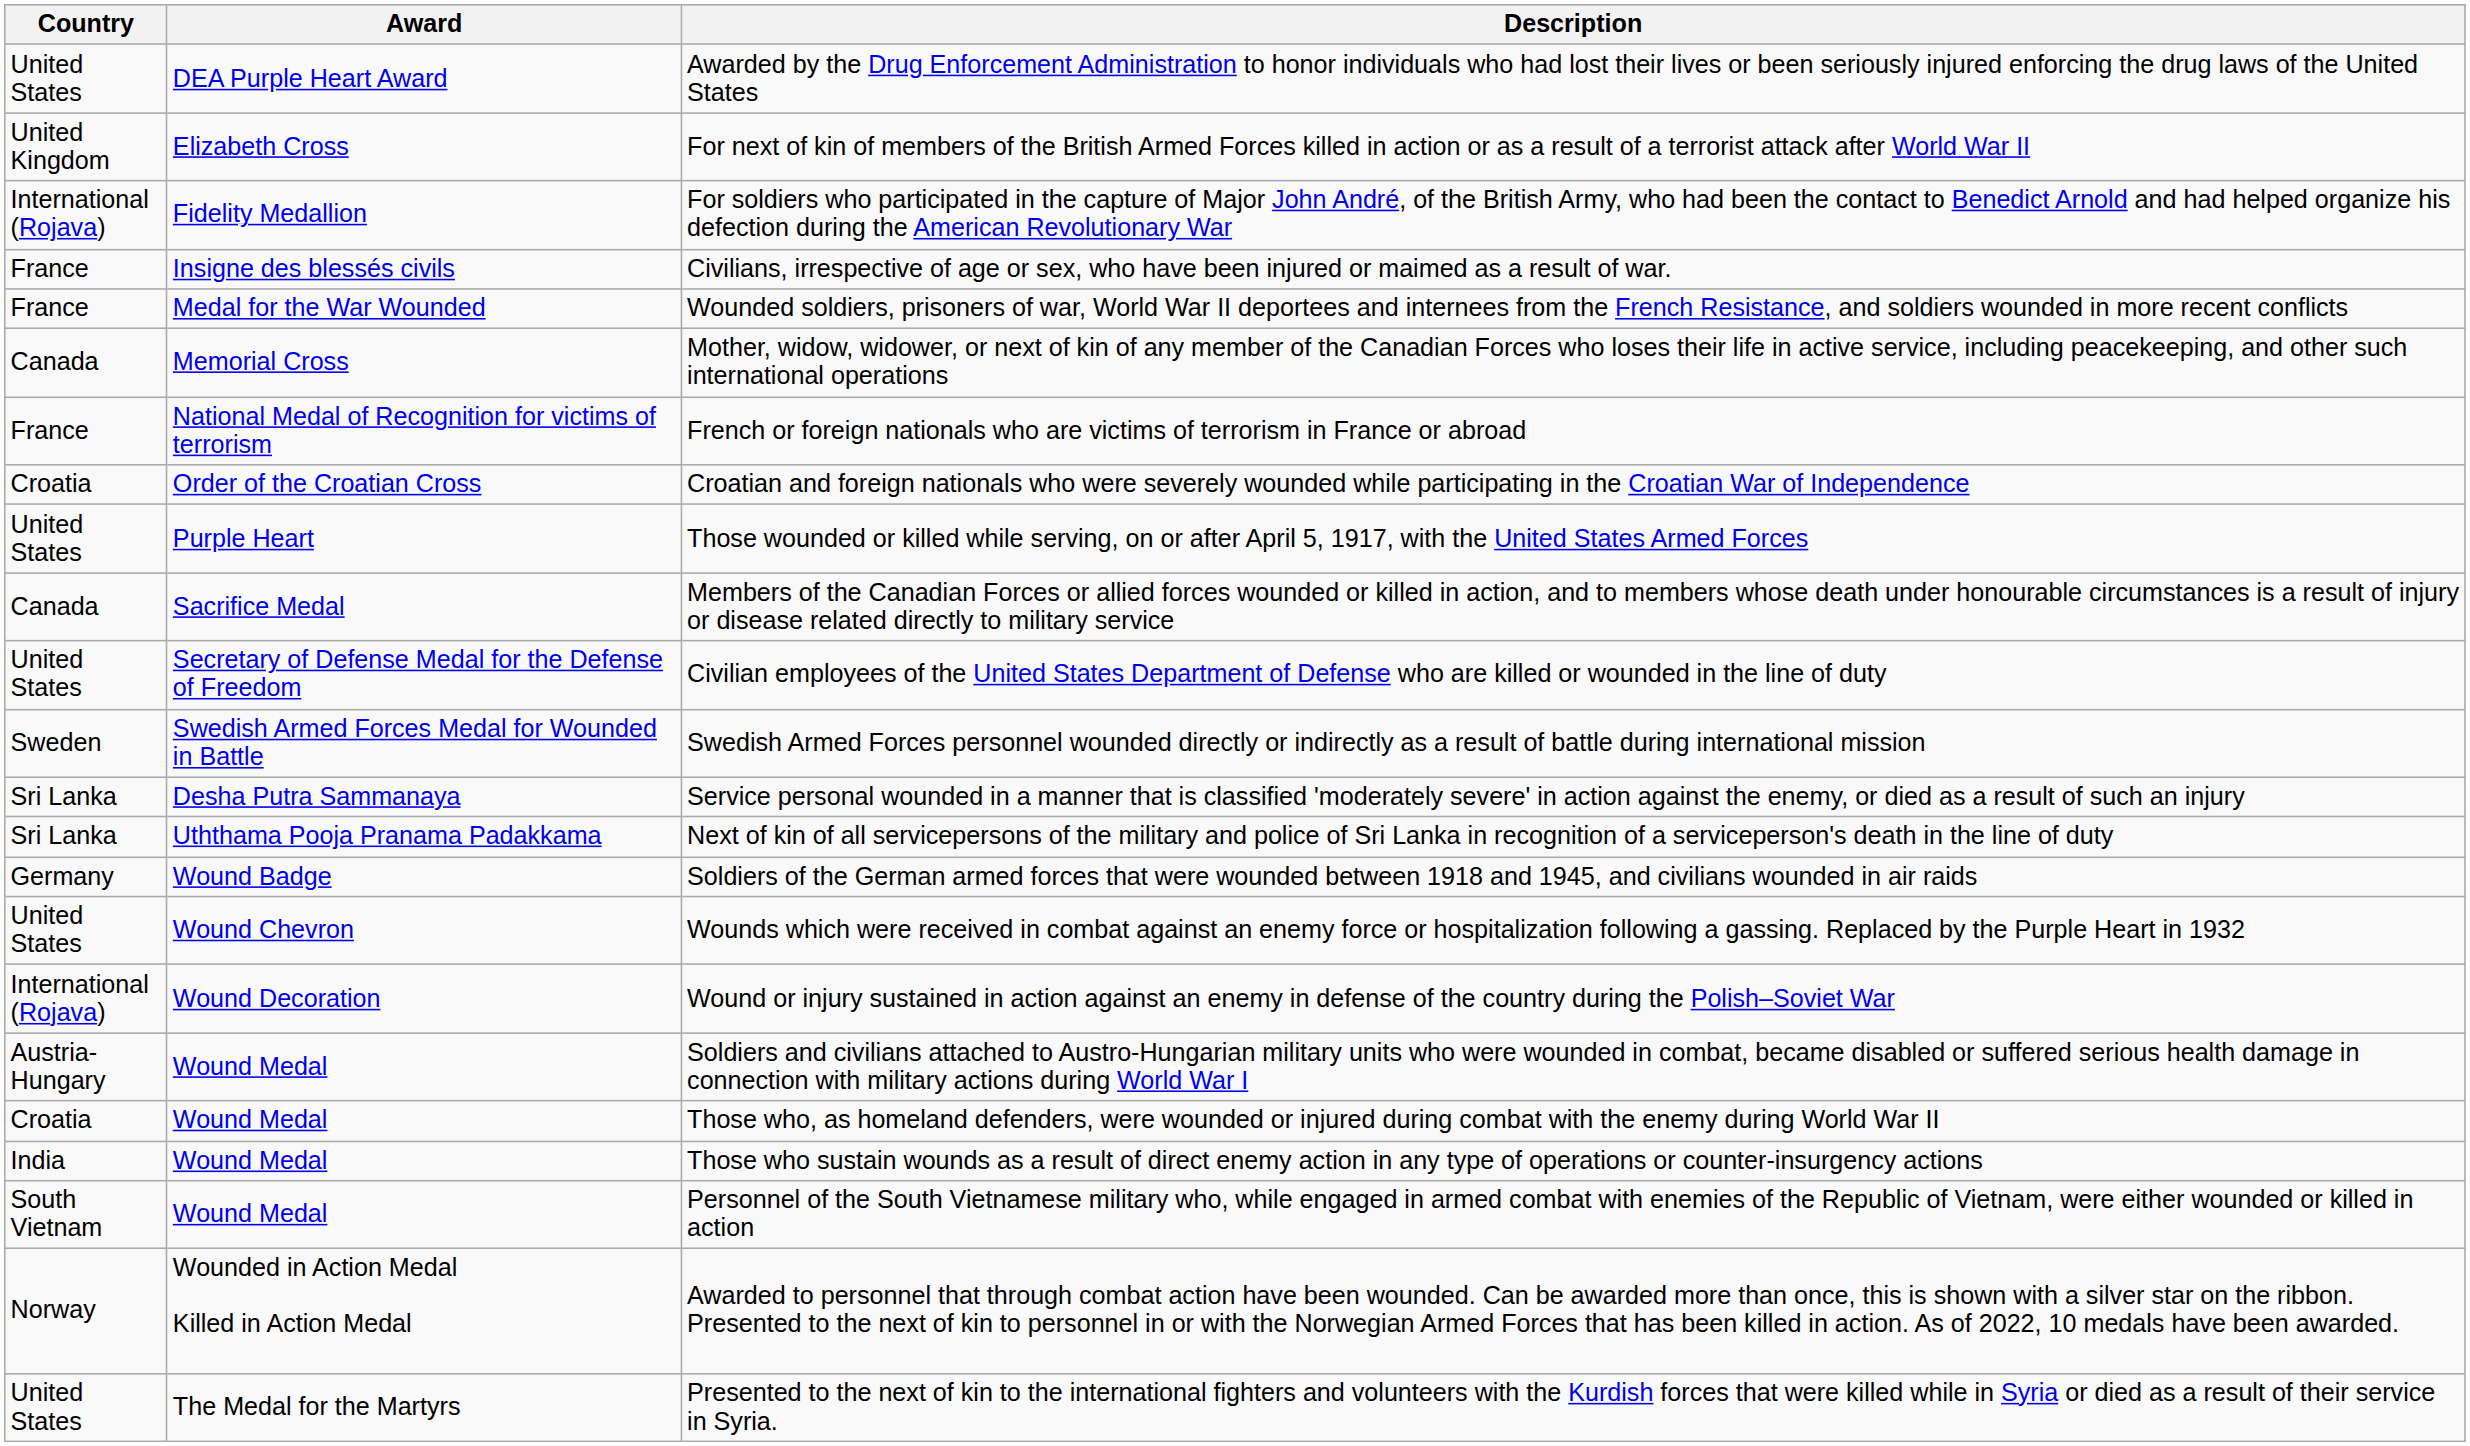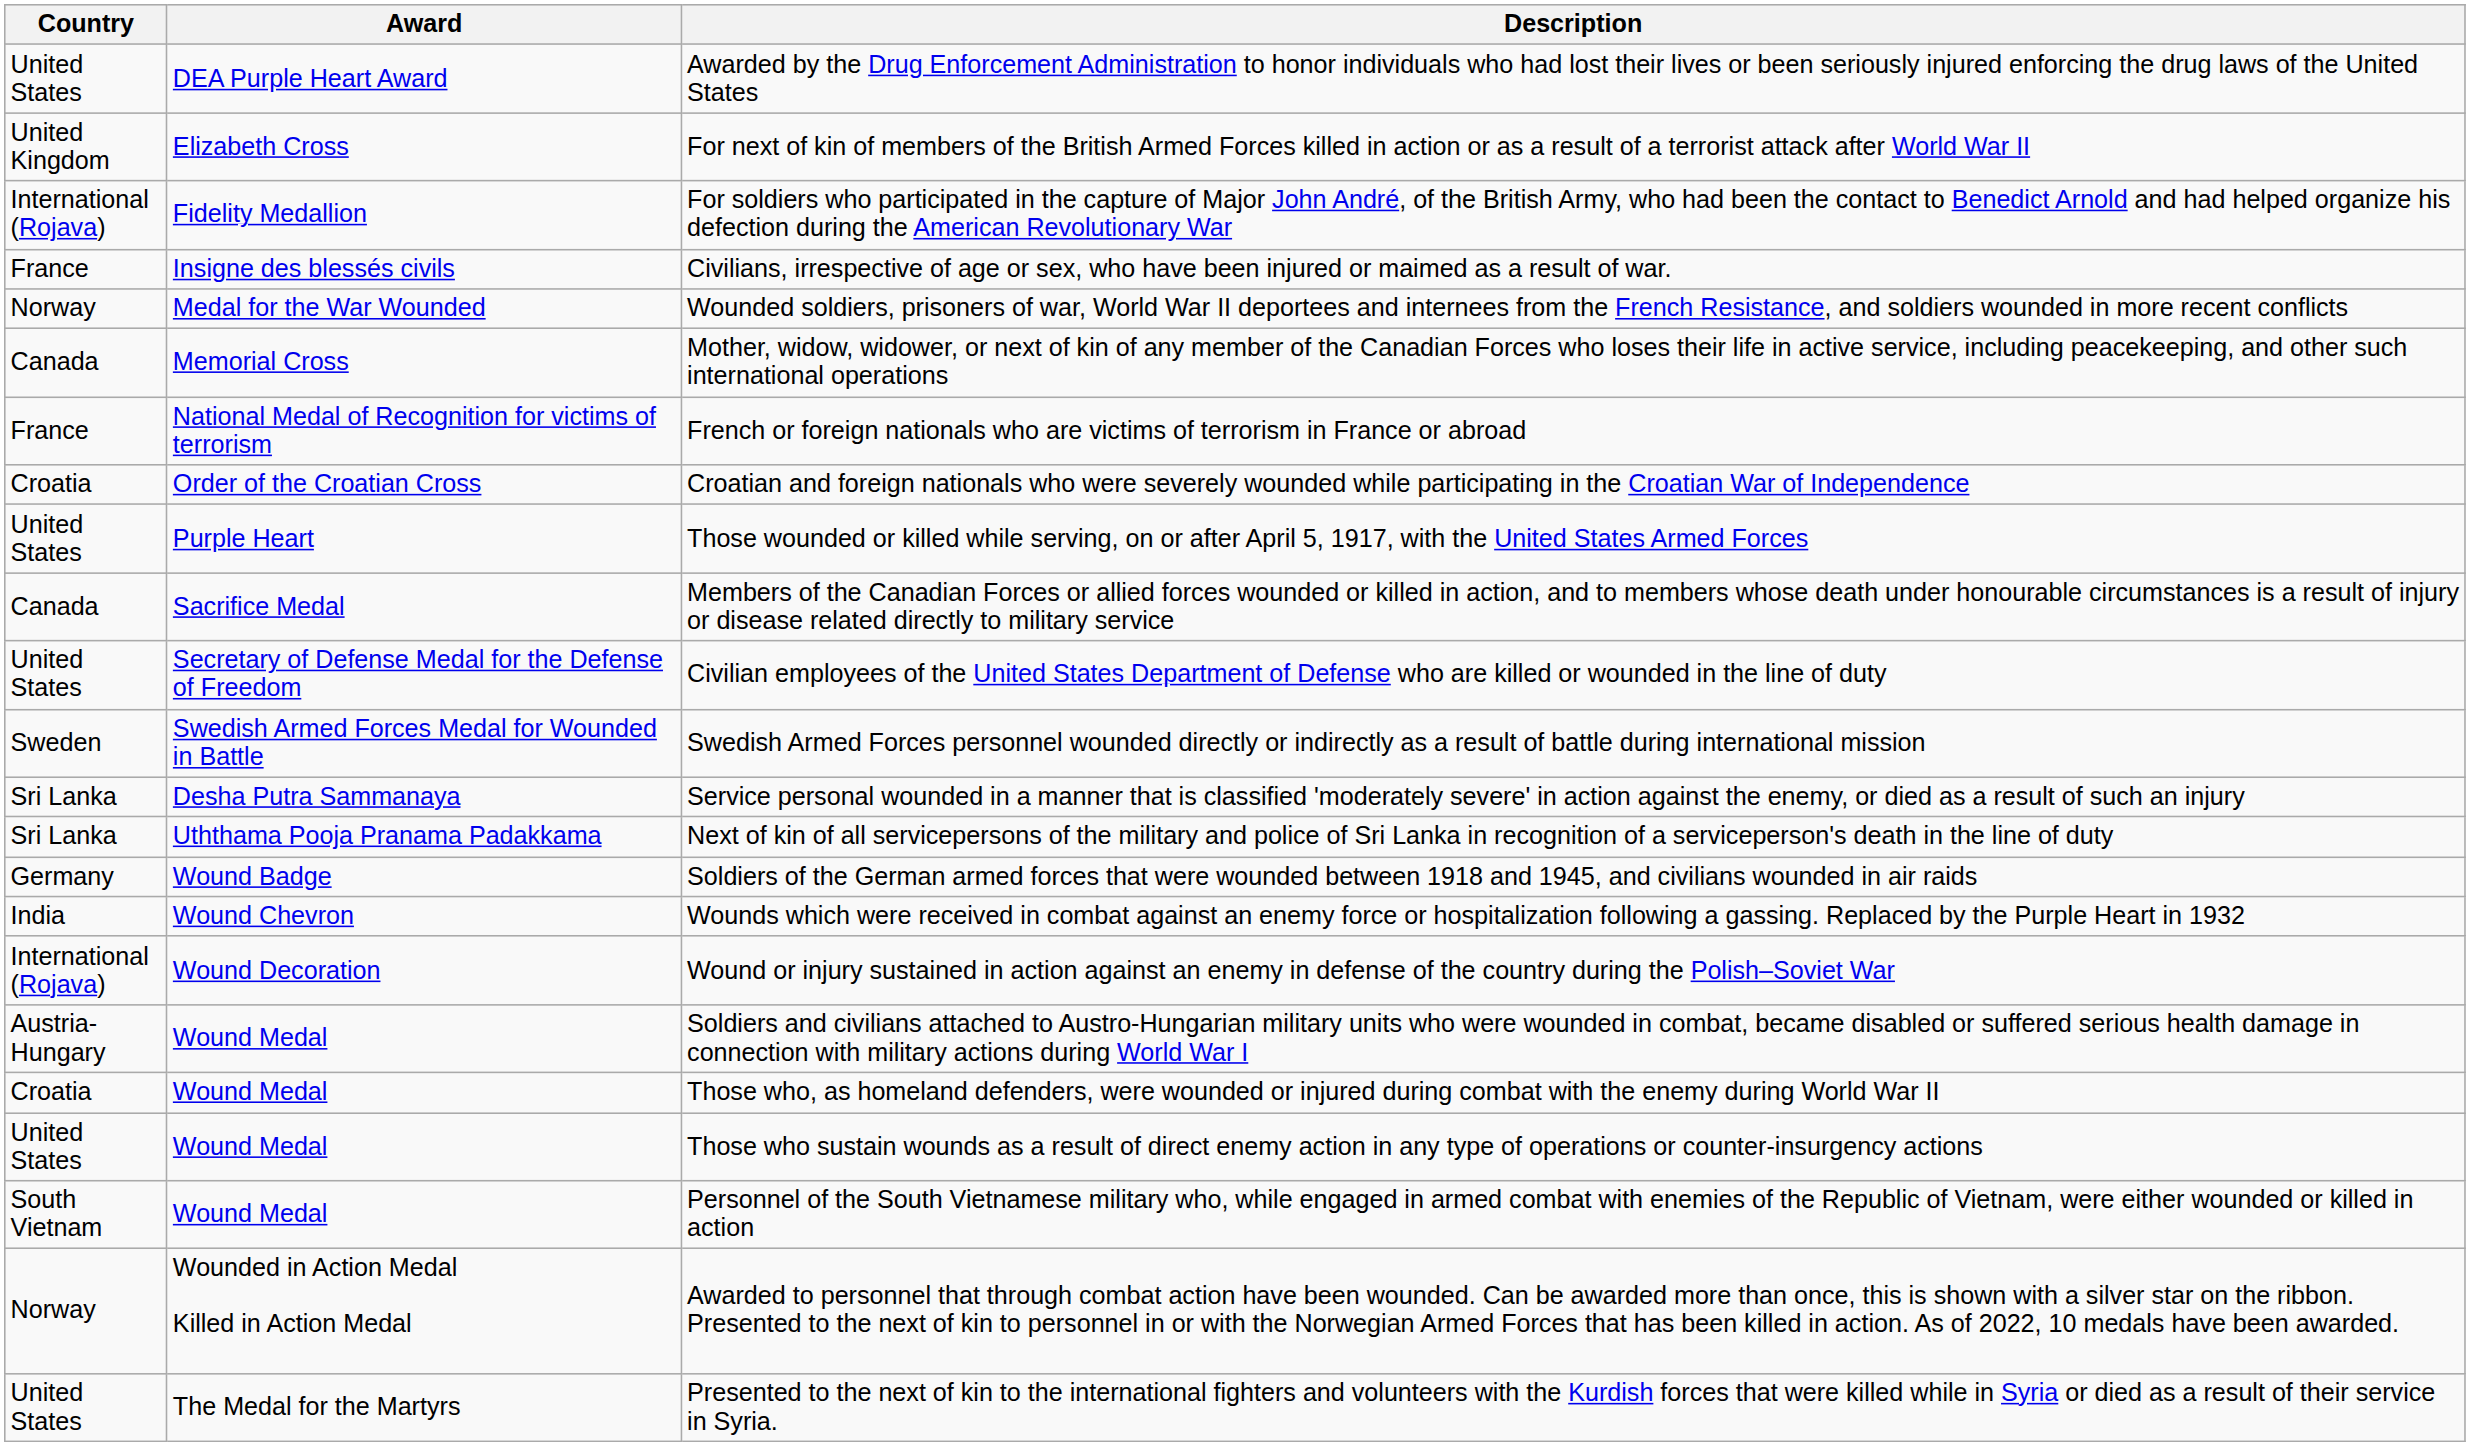(50, 308) France -> (53, 308) Norway
(47, 930) United States -> (38, 916) India
(38, 1160) India -> (47, 1146) United States
